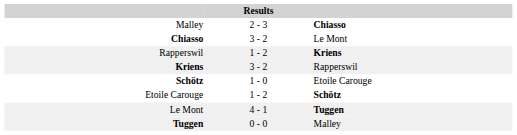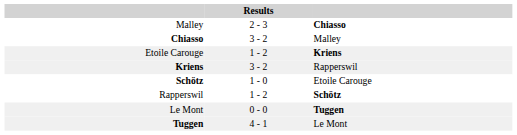(330, 39) Le Mont -> (327, 39) Malley
(181, 53) Rapperswil -> (174, 53) Etoile Carouge
(174, 95) Etoile Carouge -> (181, 95) Rapperswil
(258, 109) 4 - 1 -> (258, 109) 0 - 0
(258, 123) 0 - 0 -> (258, 123) 4 - 1
(327, 123) Malley -> (330, 123) Le Mont
